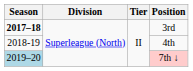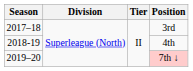(24, 27) bold -> (24, 27) normal
(24, 58) lightblue background -> (24, 58) no background
